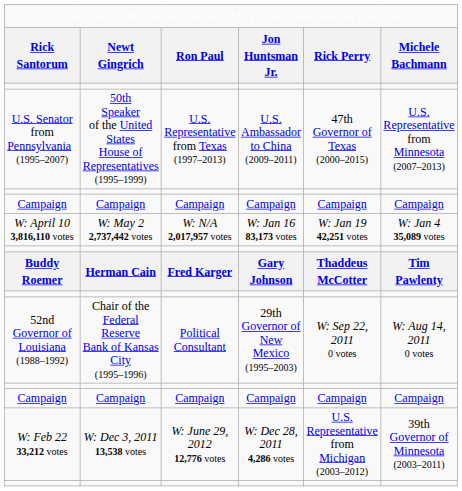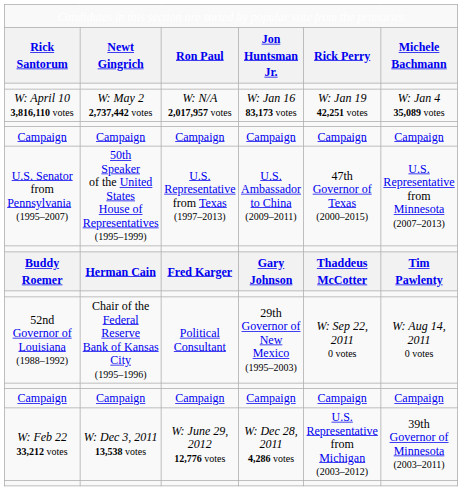rows swapped: (42, 139) <-> (42, 229)
